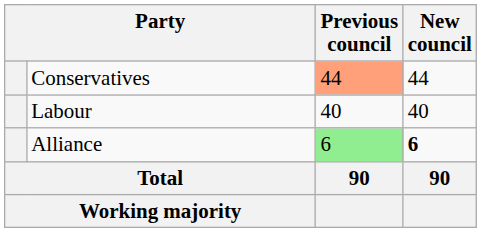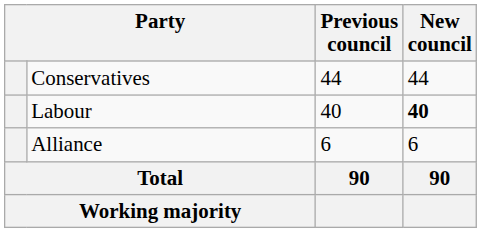(331, 77) lightsalmon background -> (331, 77) no background
(418, 111) normal -> (418, 111) bold
(326, 144) lightgreen background -> (326, 144) no background
(413, 144) bold -> (413, 144) normal
